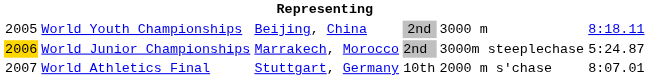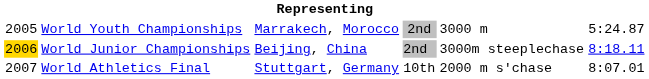(311, 29) Beijing, China -> (327, 29) Marrakech, Morocco
(616, 29) 8:18.11 -> (616, 29) 5:24.87
(327, 49) Marrakech, Morocco -> (311, 49) Beijing, China
(616, 49) 5:24.87 -> (616, 49) 8:18.11
